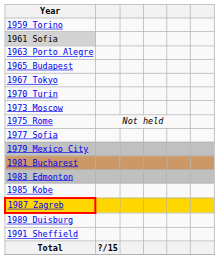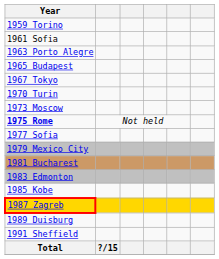(32, 39) lightgrey background -> (32, 39) no background
(30, 121) normal -> (30, 121) bold
